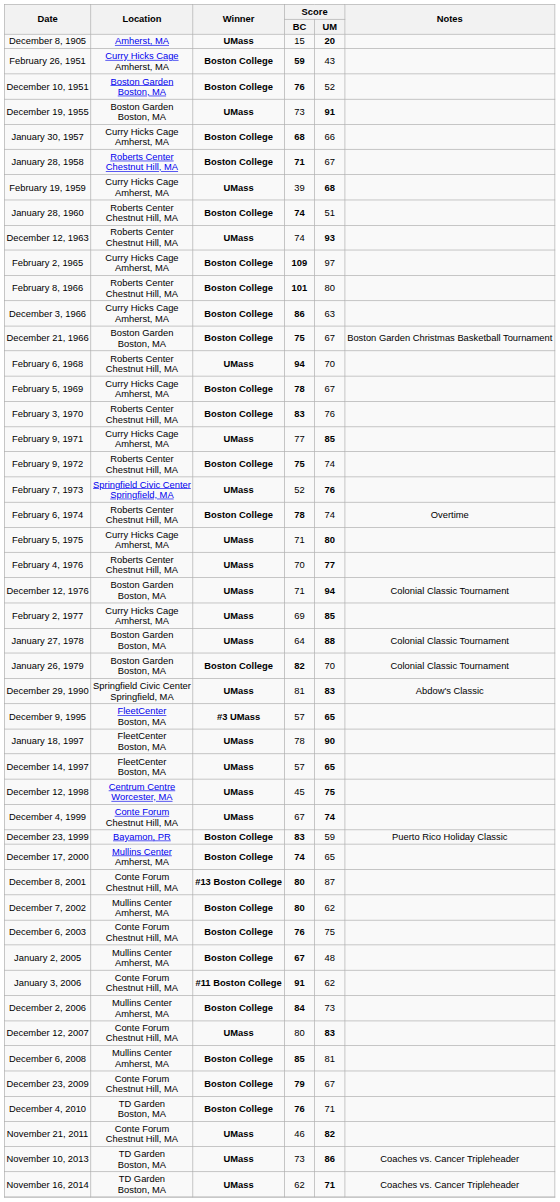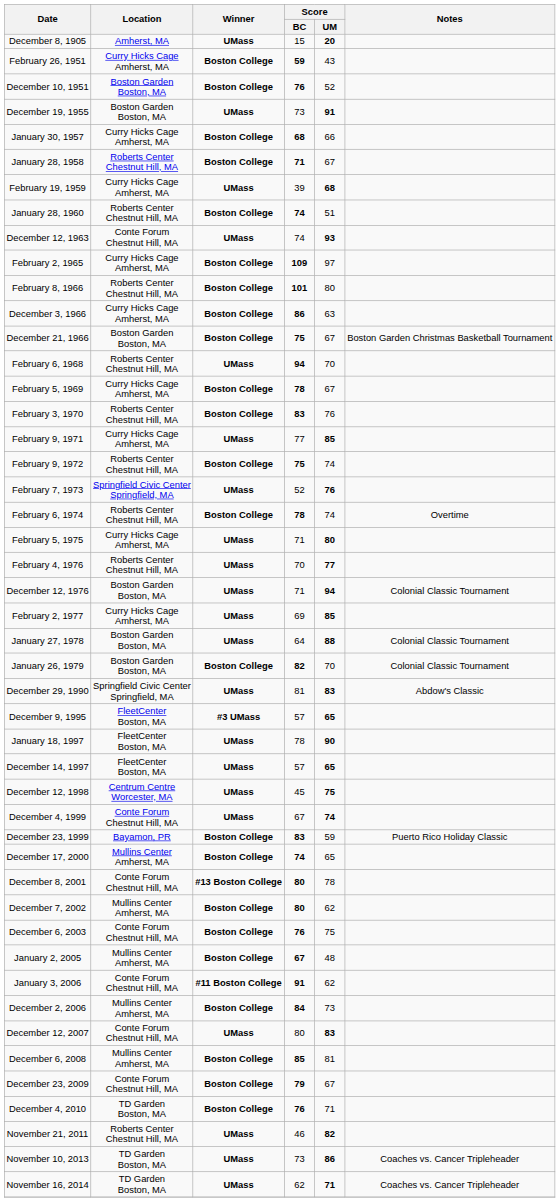(142, 238) Roberts Center Chestnut Hill, MA -> (142, 238) Conte Forum Chestnut Hill, MA
(330, 882) 87 -> (330, 882) 78
(142, 1134) Conte Forum Chestnut Hill, MA -> (142, 1134) Roberts Center Chestnut Hill, MA
